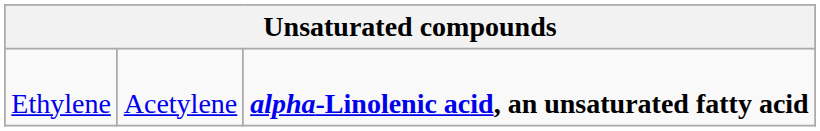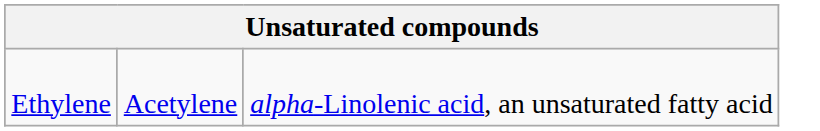(529, 102) bold -> (511, 102) normal
